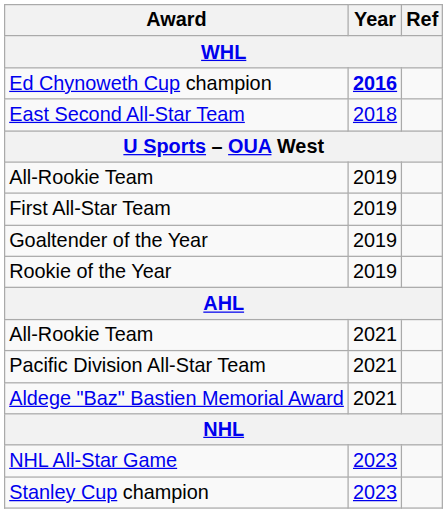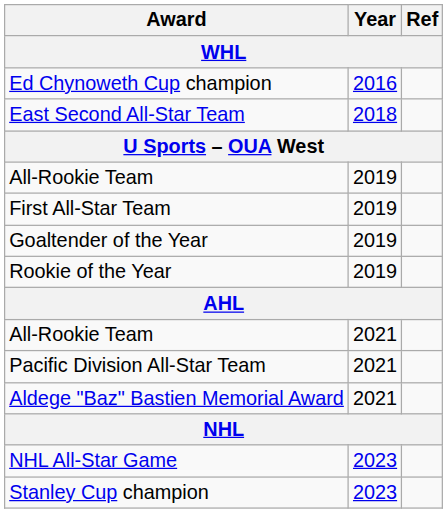(375, 83) bold -> (375, 83) normal
